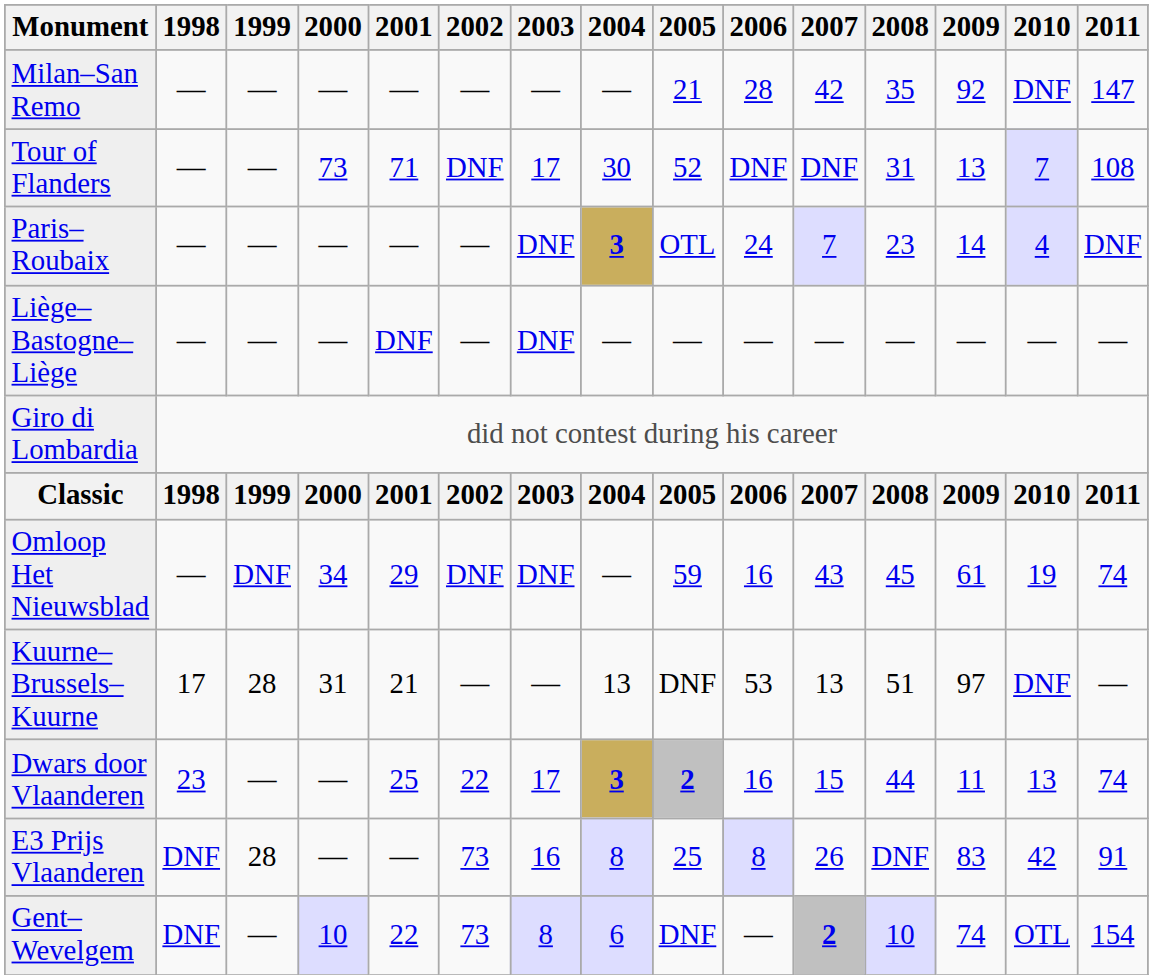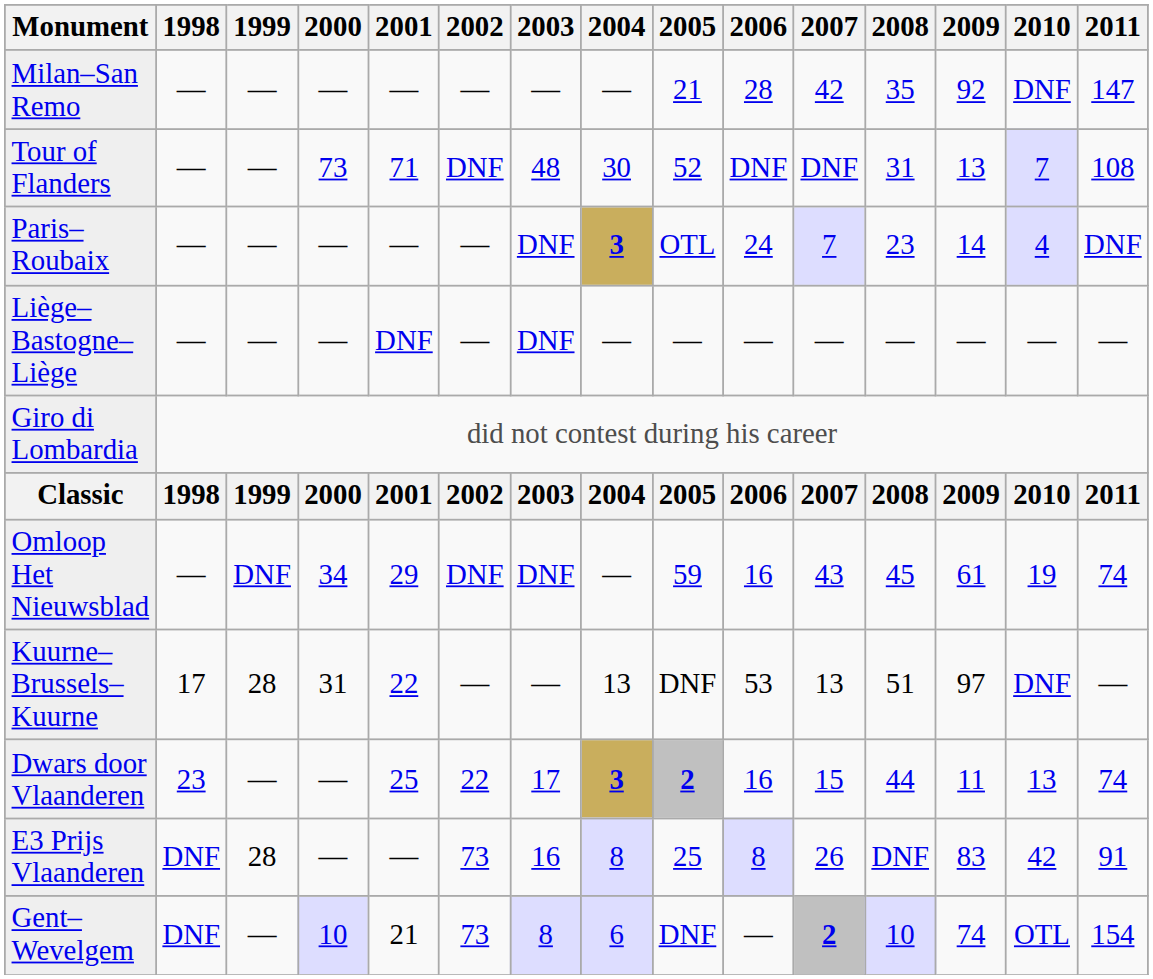(546, 167) 17 -> (546, 167) 48
(404, 684) 21 -> (404, 684) 22
(404, 934) 22 -> (404, 934) 21
